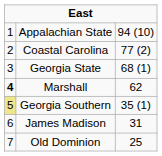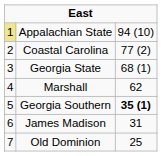(10, 32) no background -> (10, 32) khaki background
(10, 87) bold -> (10, 87) normal
(10, 105) khaki background -> (10, 105) no background
(136, 105) normal -> (136, 105) bold
